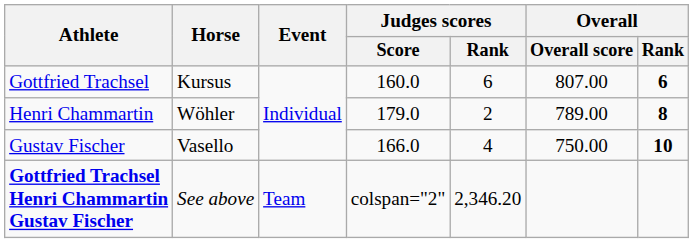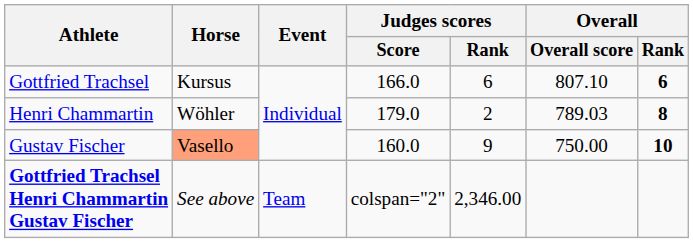(398, 82) 160.0 -> (398, 82) 166.0
(582, 82) 807.00 -> (582, 82) 807.10
(582, 113) 789.00 -> (582, 113) 789.03
(205, 145) no background -> (205, 145) lightsalmon background
(398, 145) 166.0 -> (398, 145) 160.0
(488, 145) 4 -> (488, 145) 9
(488, 199) 2,346.20 -> (488, 199) 2,346.00
